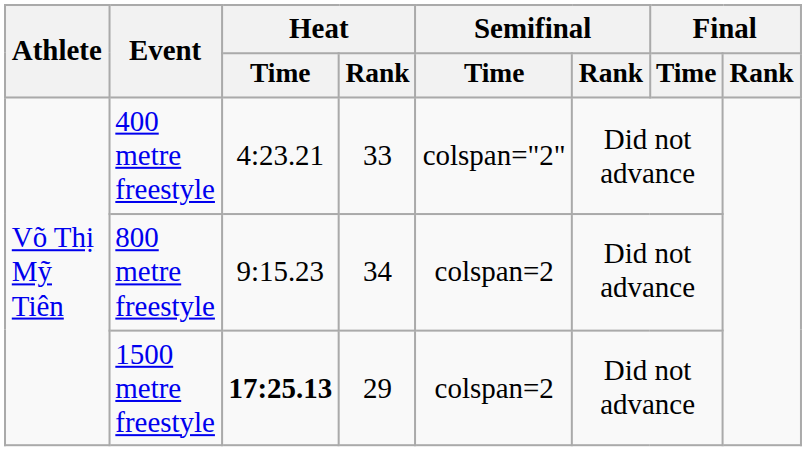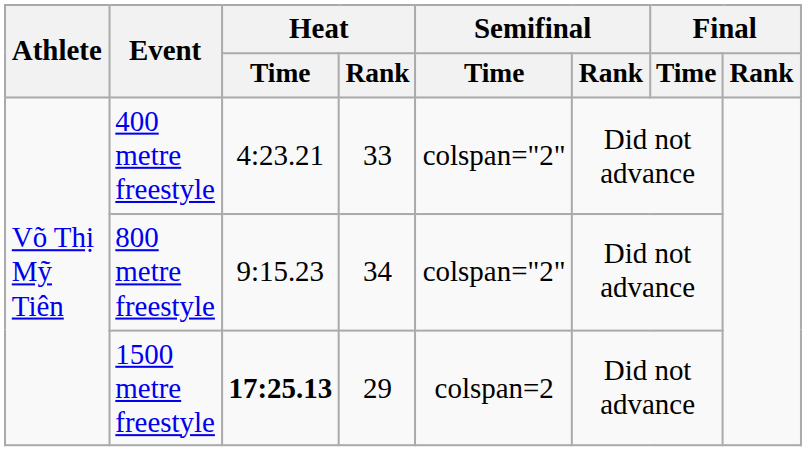(494, 271) colspan=2 -> (494, 271) colspan="2"
